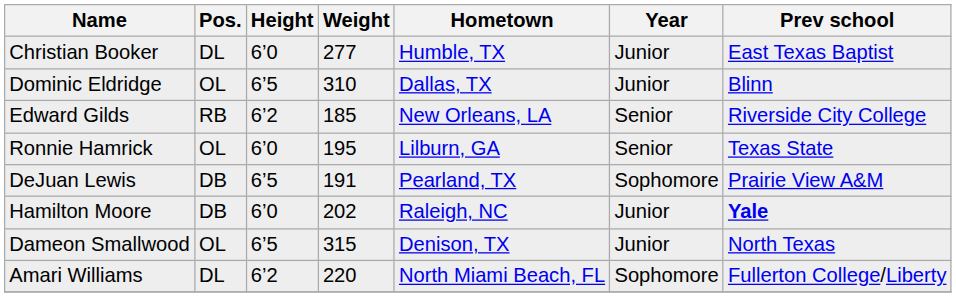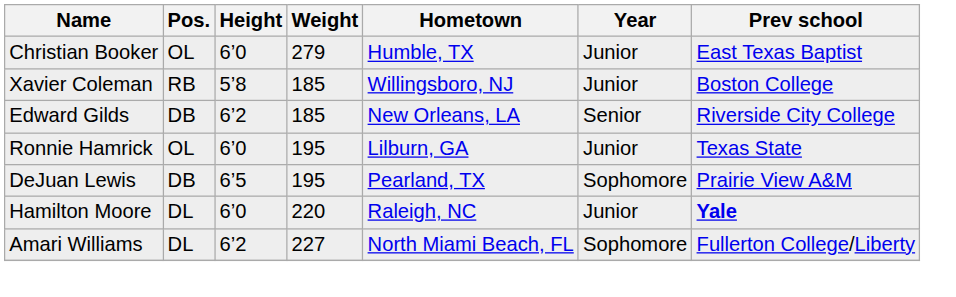(212, 52) DL -> (181, 52) OL
(340, 52) 277 -> (308, 52) 279
+ row: (81, 84)
- row: (85, 84)
(213, 116) RB -> (182, 116) DB
(644, 148) Senior -> (611, 148) Junior
(340, 180) 191 -> (308, 180) 195
(213, 212) DB -> (180, 212) DL
(340, 212) 202 -> (308, 212) 220
- row: (99, 244)
(340, 276) 220 -> (308, 244) 227
